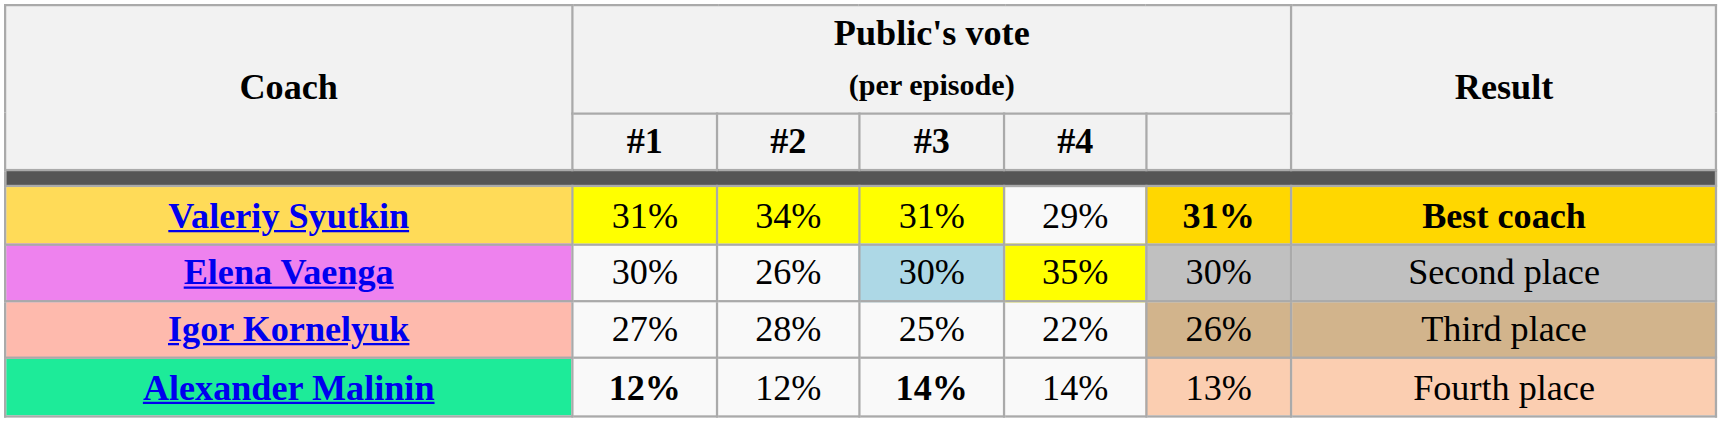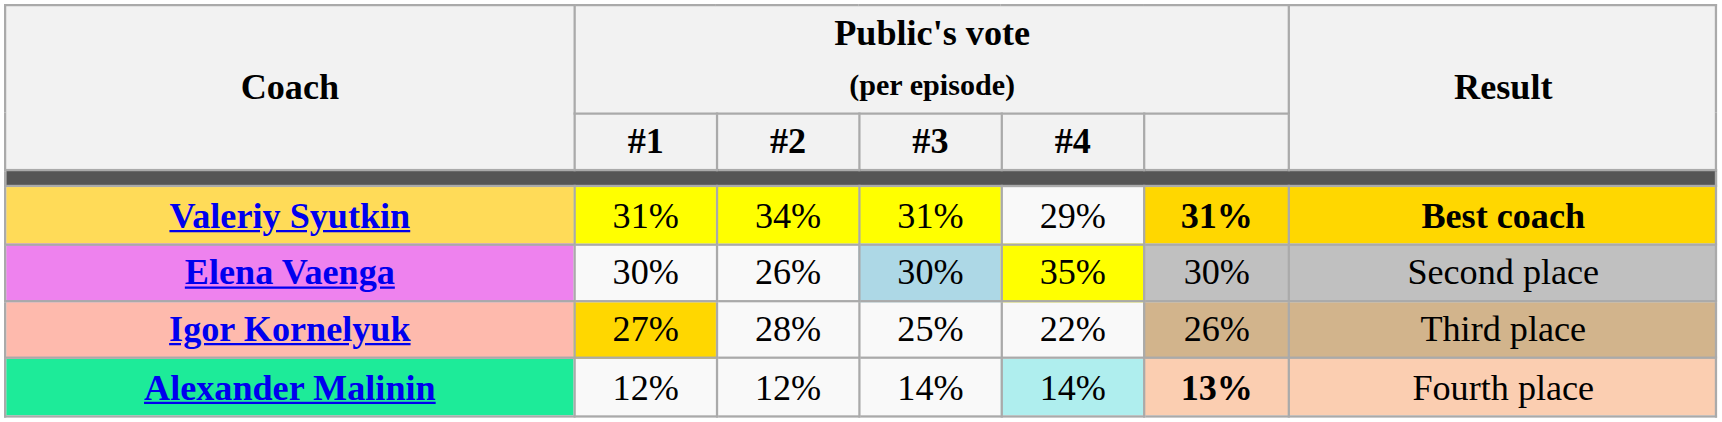(645, 329) no background -> (646, 329) gold background
(645, 386) bold -> (646, 386) normal
(932, 386) bold -> (930, 386) normal
(1075, 386) no background -> (1073, 386) paleturquoise background
(1219, 386) normal -> (1217, 386) bold
